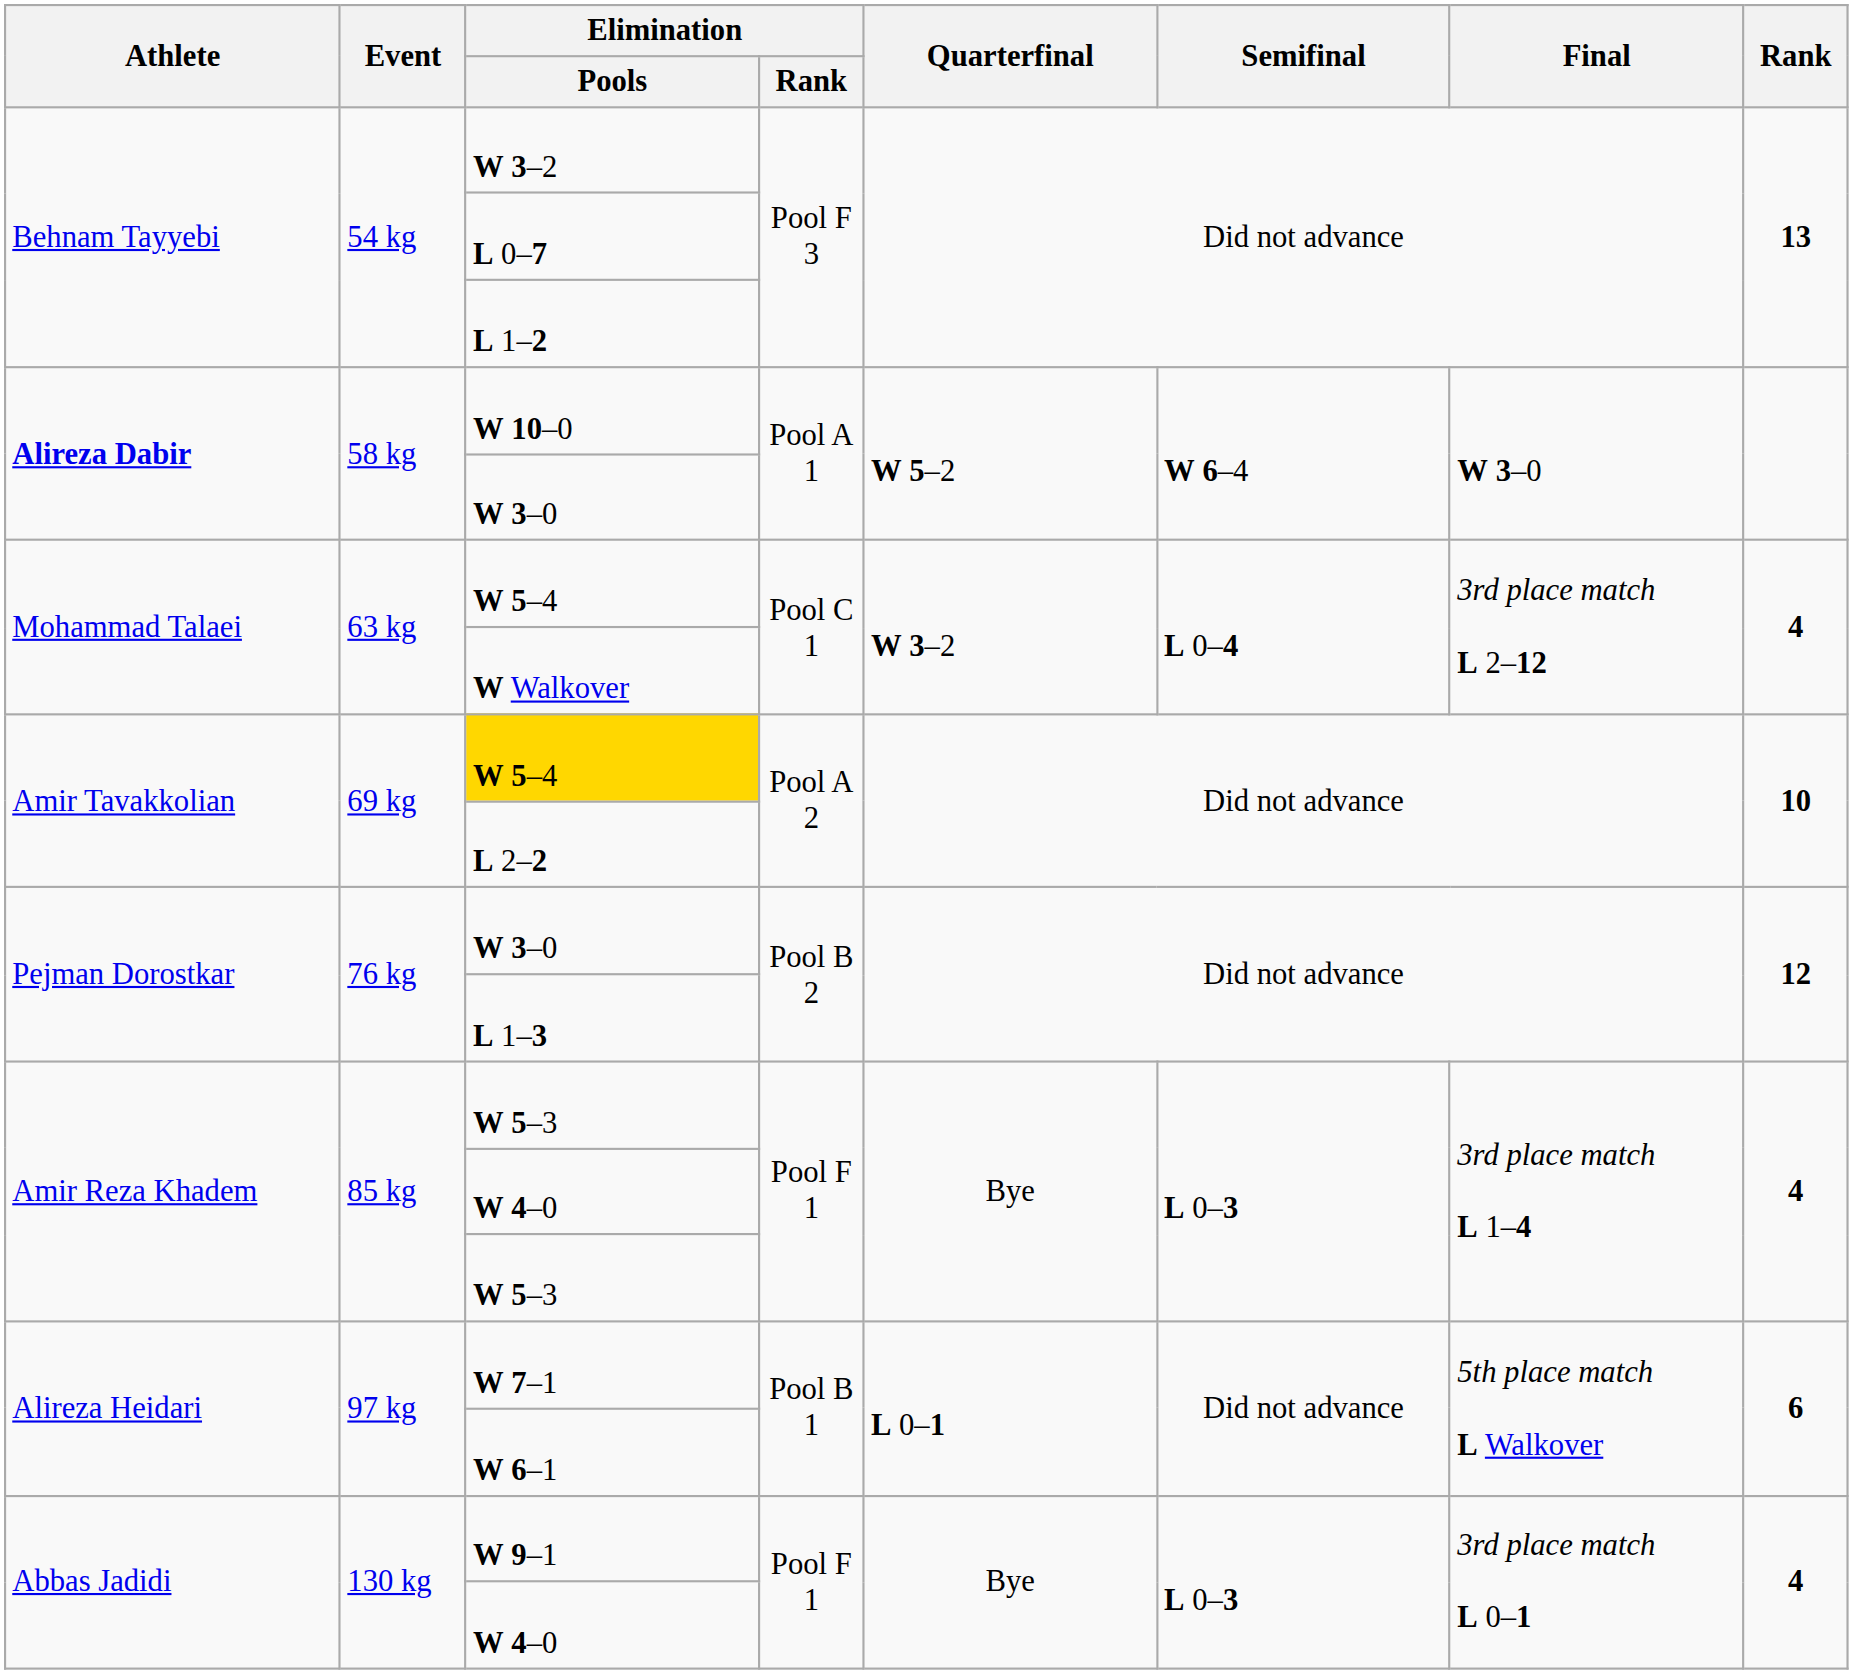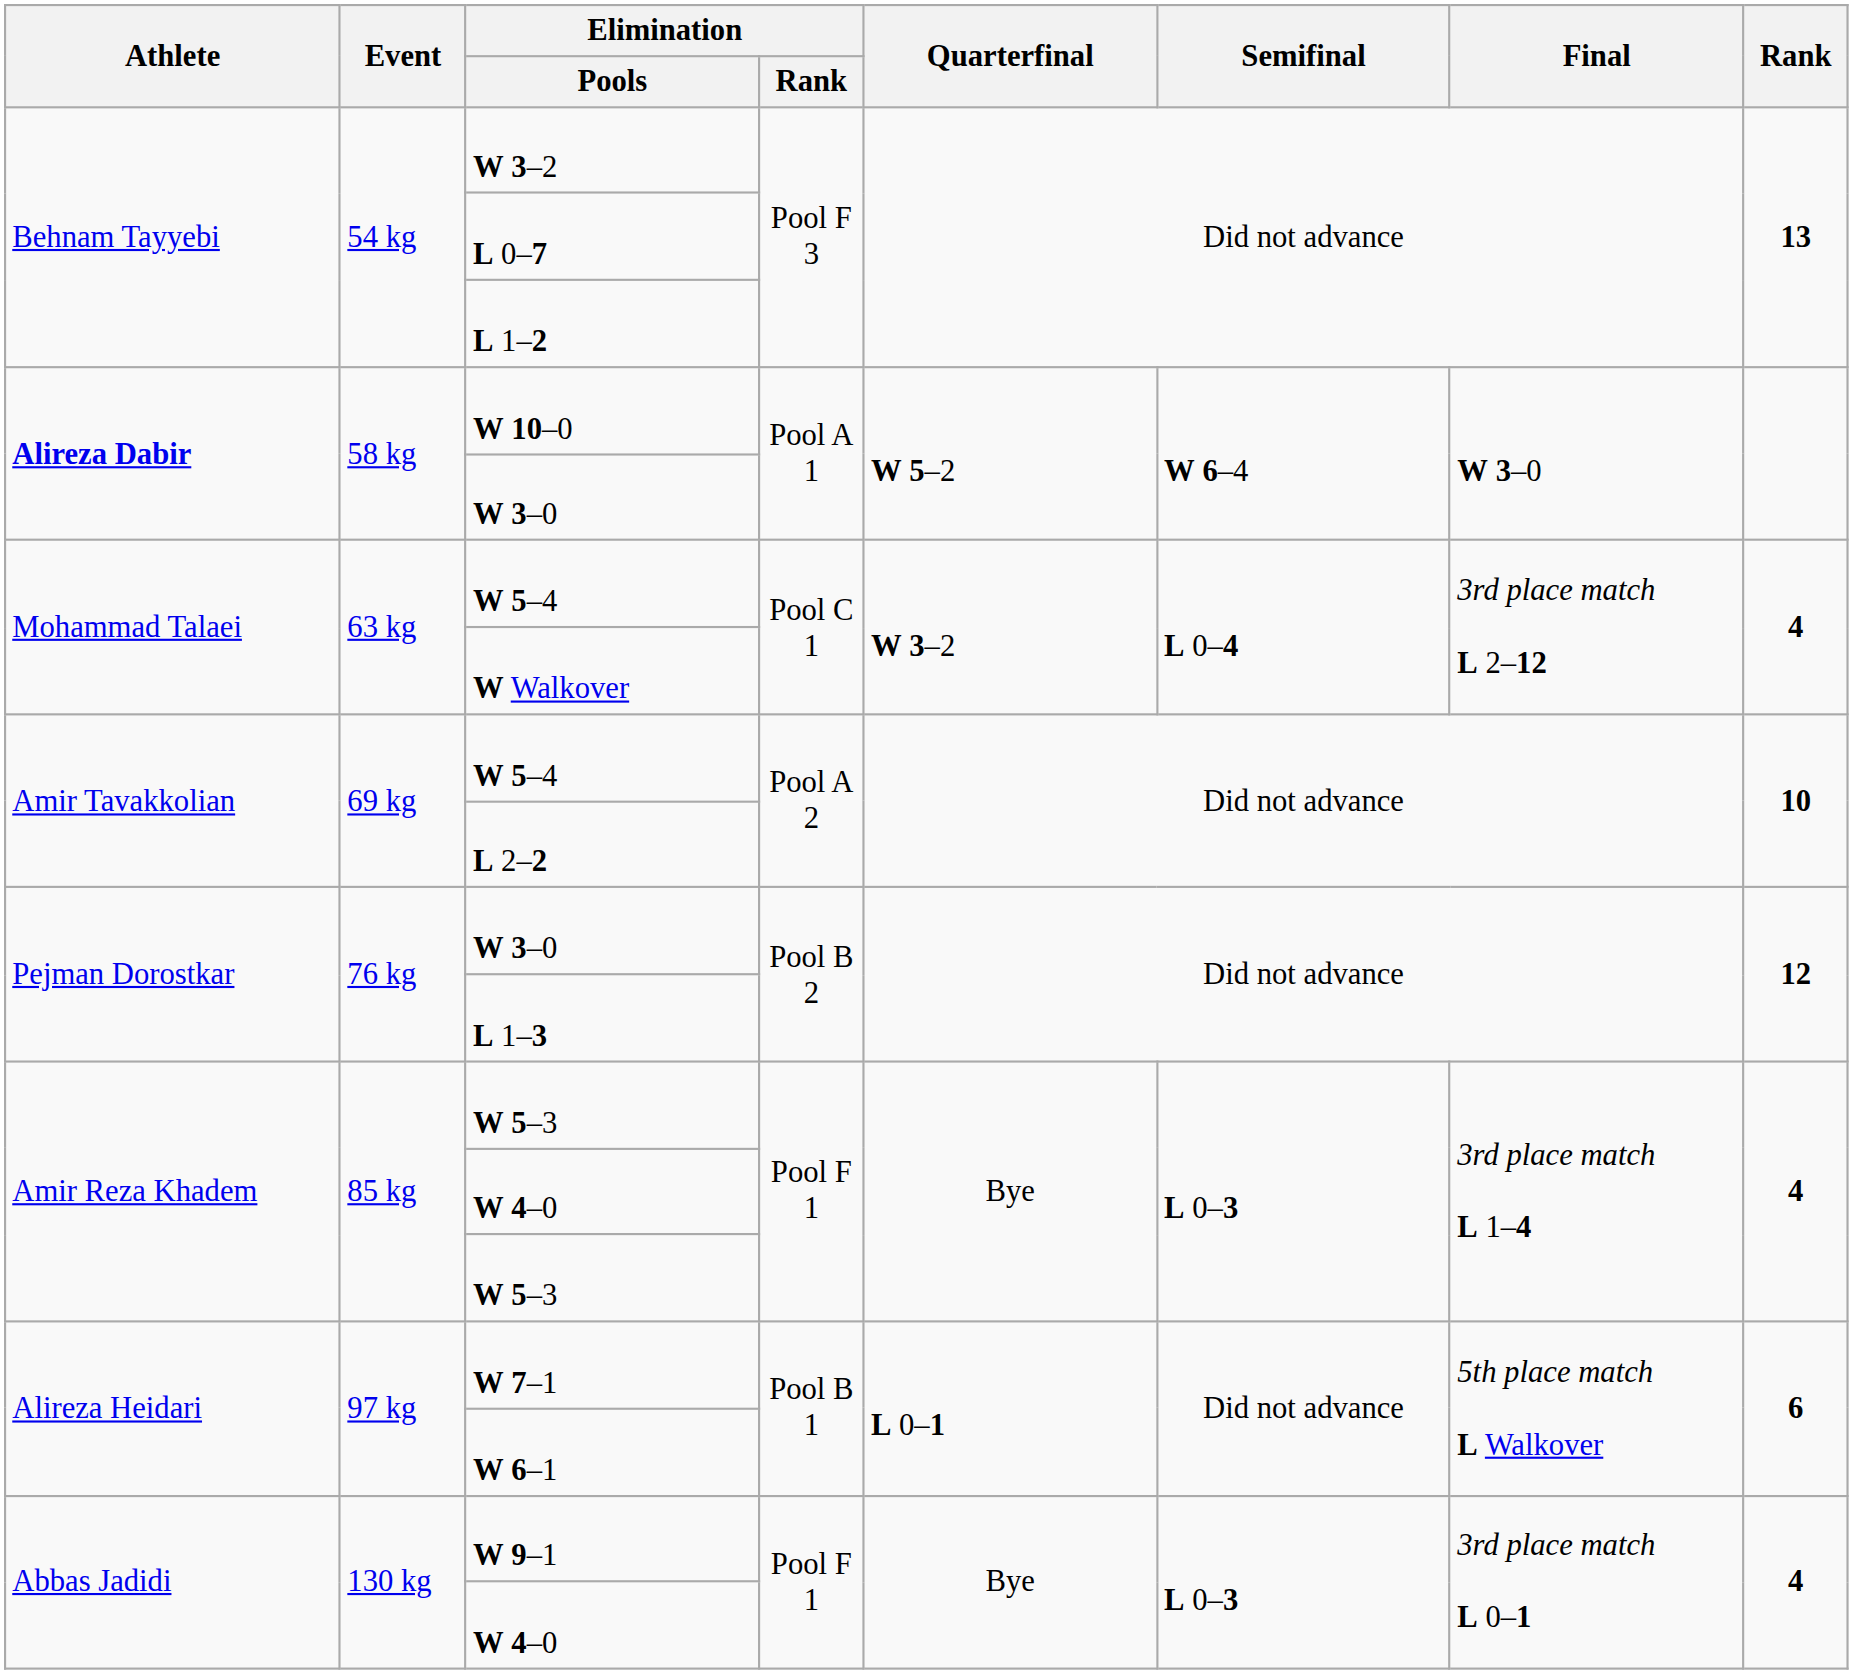(515, 775) gold background -> (515, 775) no background
